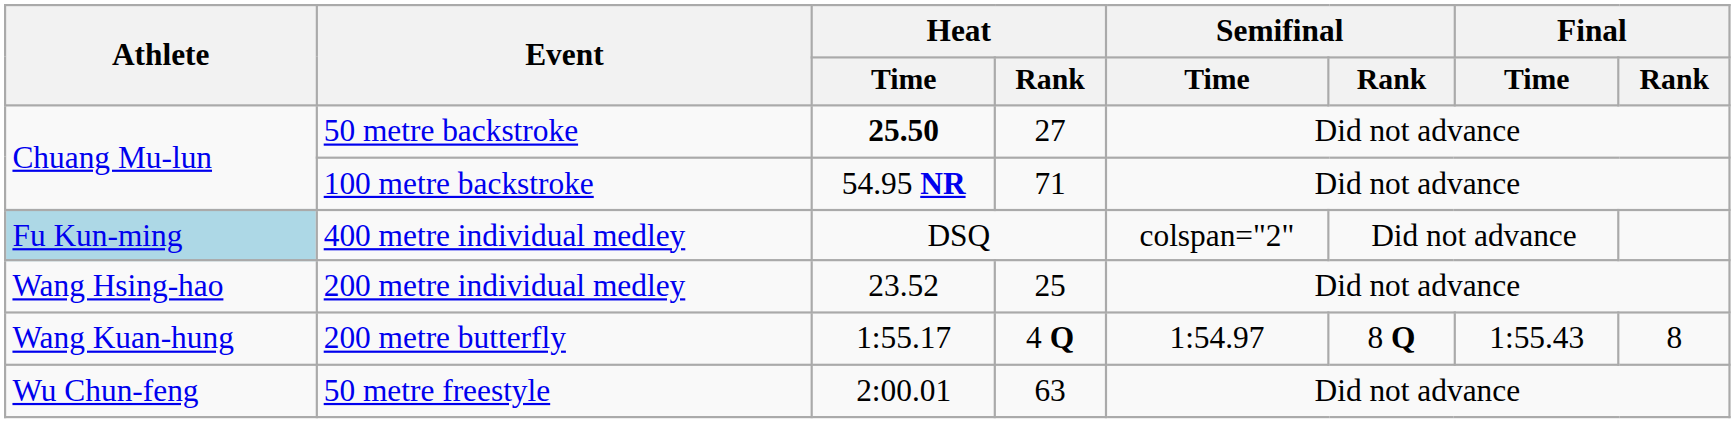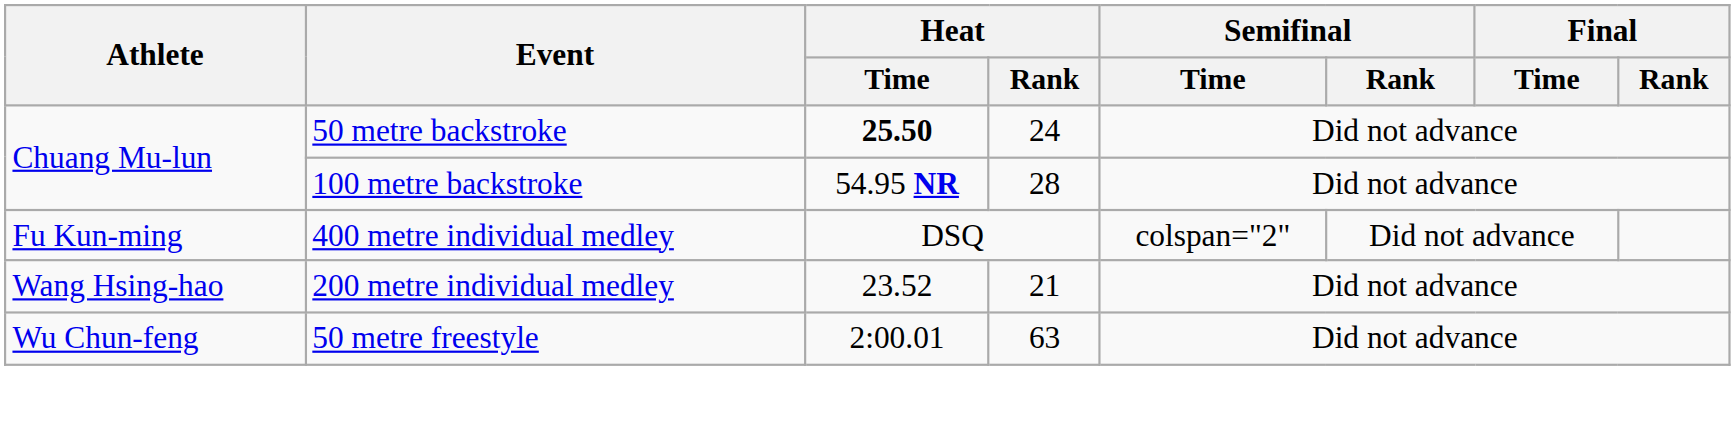(1050, 131) 27 -> (1045, 131) 24
(1050, 183) 71 -> (1045, 183) 28
(97, 235) lightblue background -> (97, 235) no background
(1050, 286) 25 -> (1045, 286) 21
- row: (445, 338)
